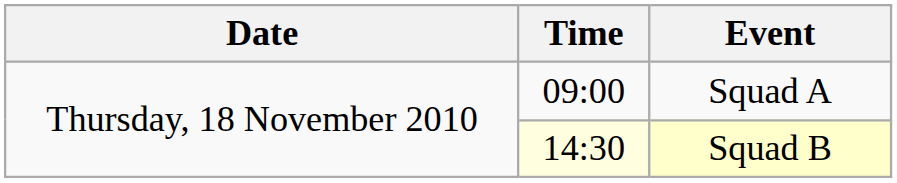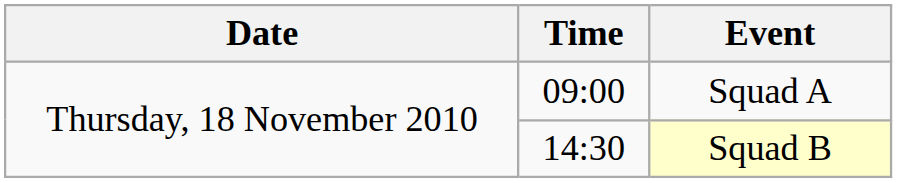(584, 147) lightyellow background -> (584, 147) no background
